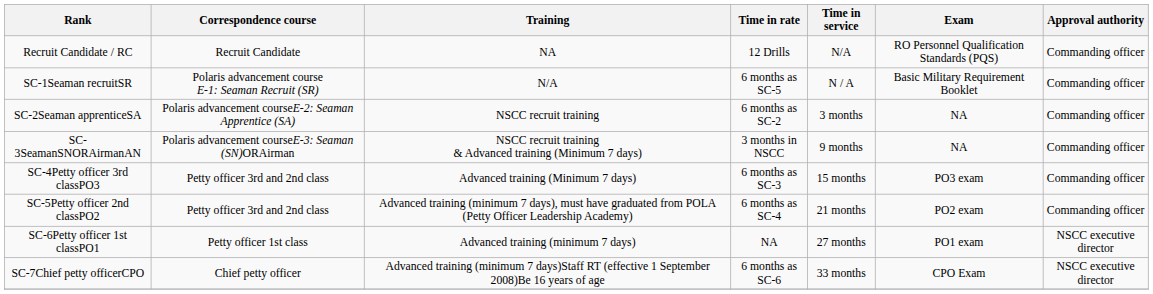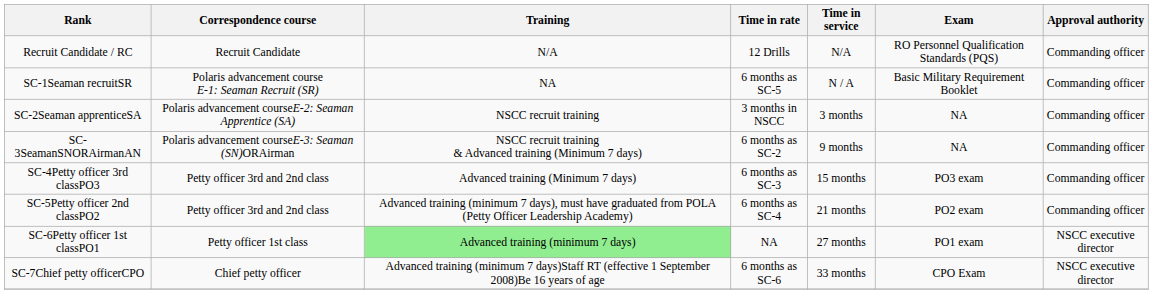(548, 51) NA -> (548, 51) N/A
(548, 83) N/A -> (548, 83) NA
(769, 115) 6 months as SC-2 -> (769, 115) 3 months in NSCC
(769, 146) 3 months in NSCC -> (769, 146) 6 months as SC-2
(548, 241) no background -> (548, 241) lightgreen background
